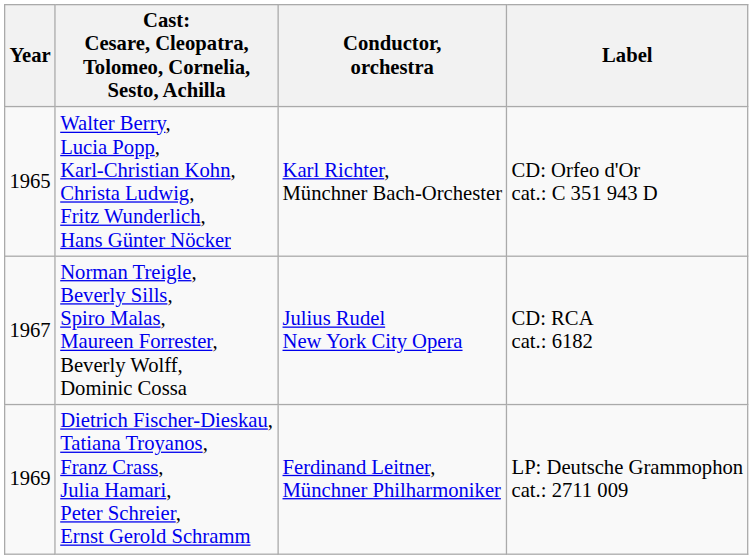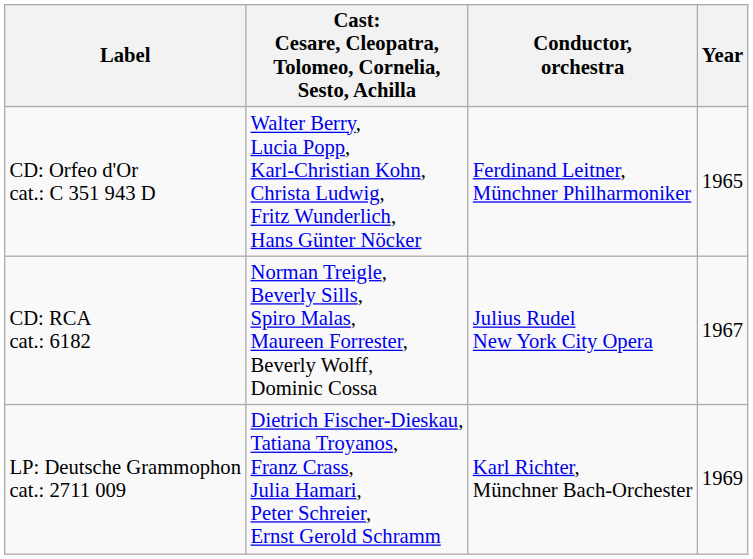columns swapped: (30, 55) <-> (627, 55)
(392, 181) Karl Richter, Münchner Bach-Orchester -> (582, 181) Ferdinand Leitner, Münchner Philharmoniker
(392, 478) Ferdinand Leitner, Münchner Philharmoniker -> (583, 478) Karl Richter, Münchner Bach-Orchester
